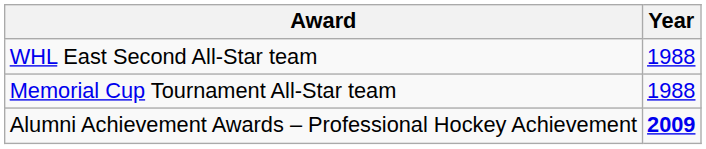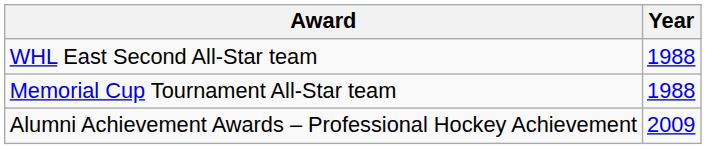(671, 125) bold -> (671, 125) normal
